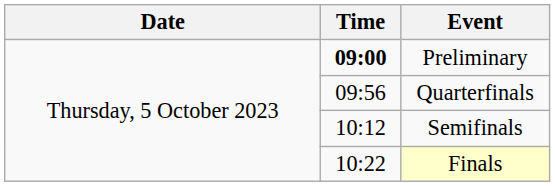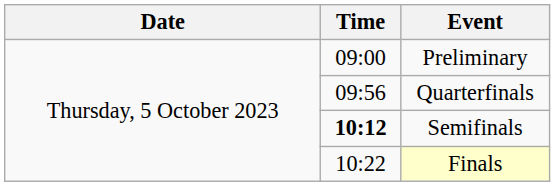(361, 57) bold -> (361, 57) normal
(361, 127) normal -> (361, 127) bold
